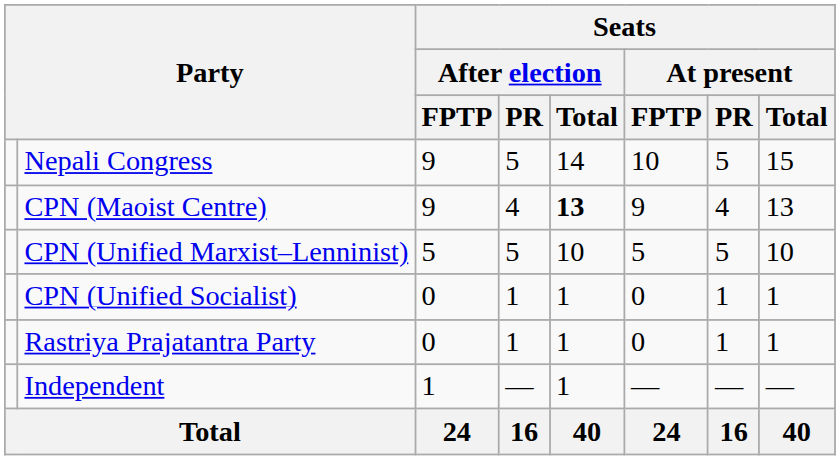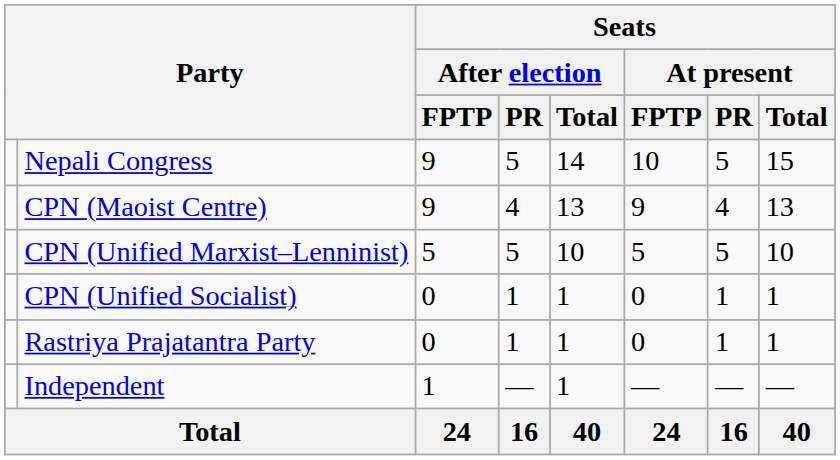(570, 206) bold -> (570, 206) normal
